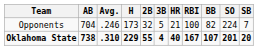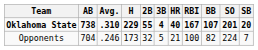rows swapped: (41, 38) <-> (41, 25)
